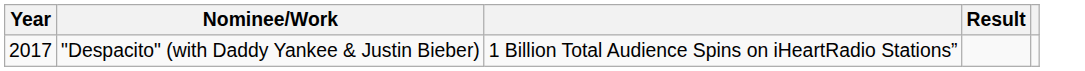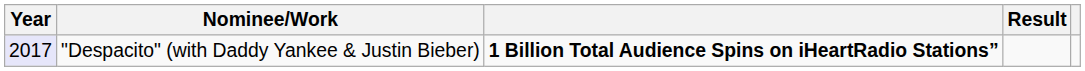(31, 50) no background -> (31, 50) lavender background
(723, 50) normal -> (744, 50) bold
